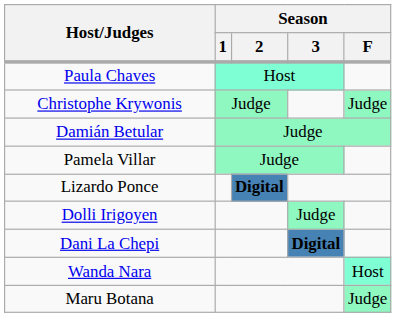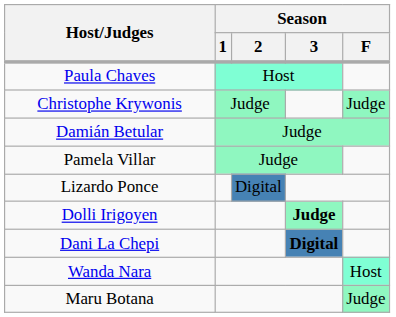(259, 187) bold -> (258, 187) normal
(316, 215) normal -> (314, 215) bold
